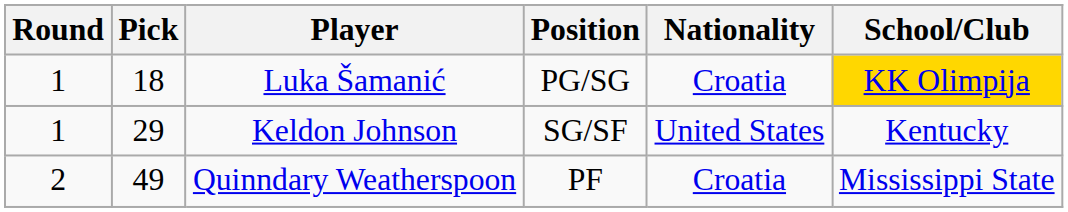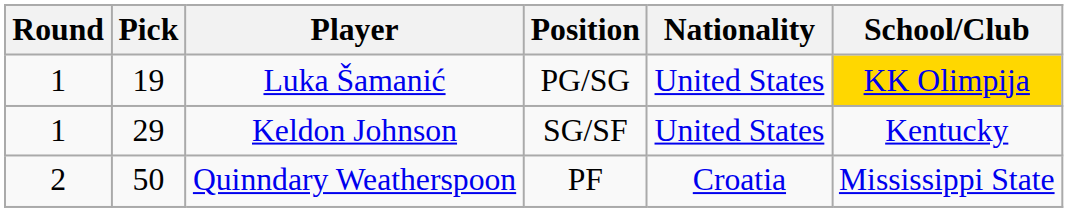(148, 79) 18 -> (148, 79) 19
(739, 79) Croatia -> (739, 79) United States
(148, 180) 49 -> (148, 180) 50
